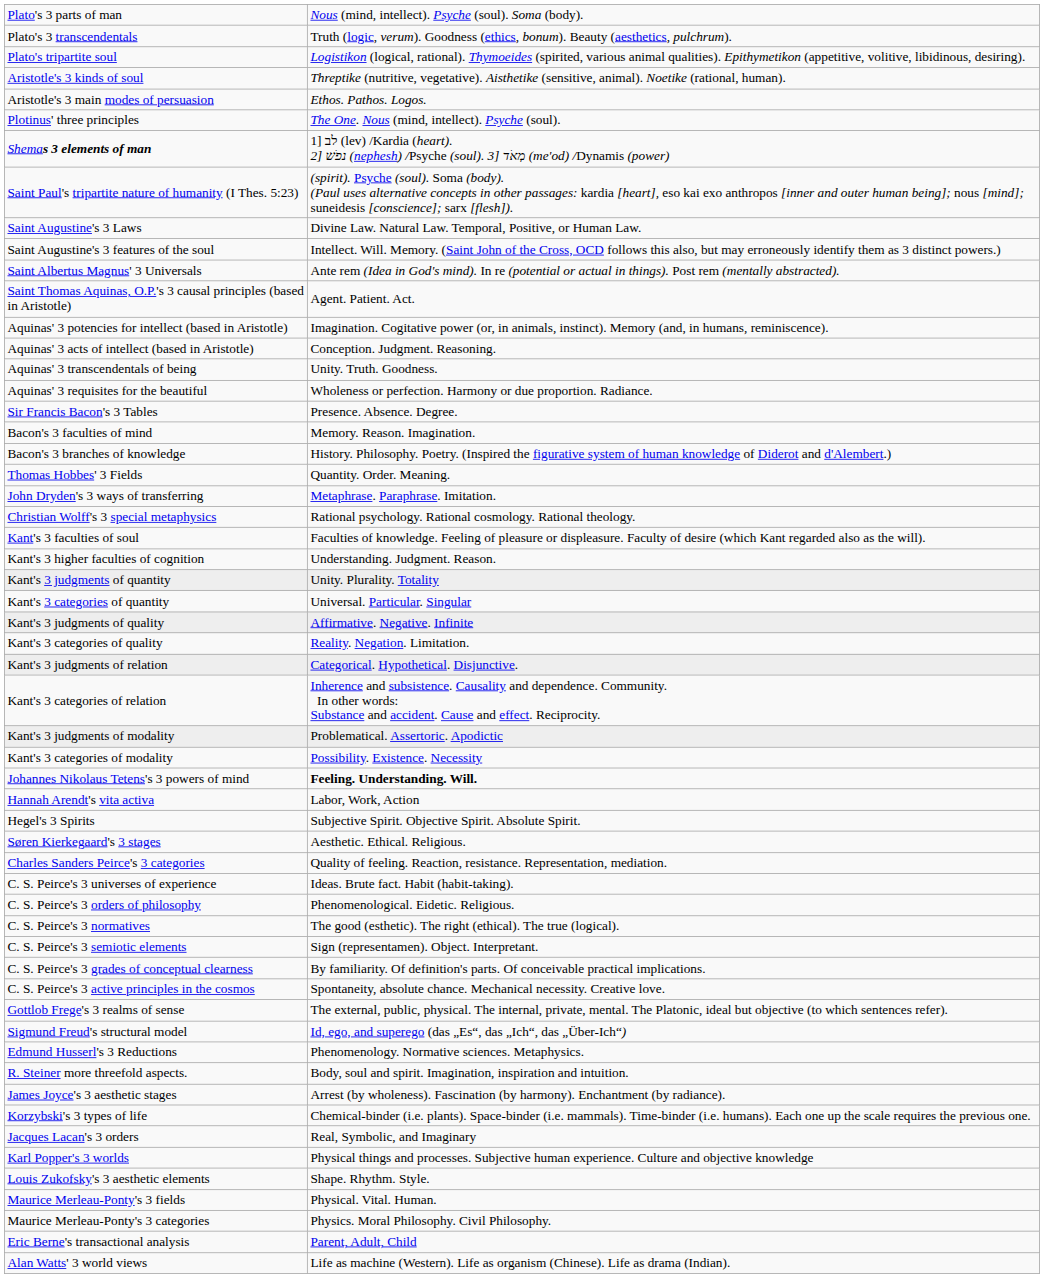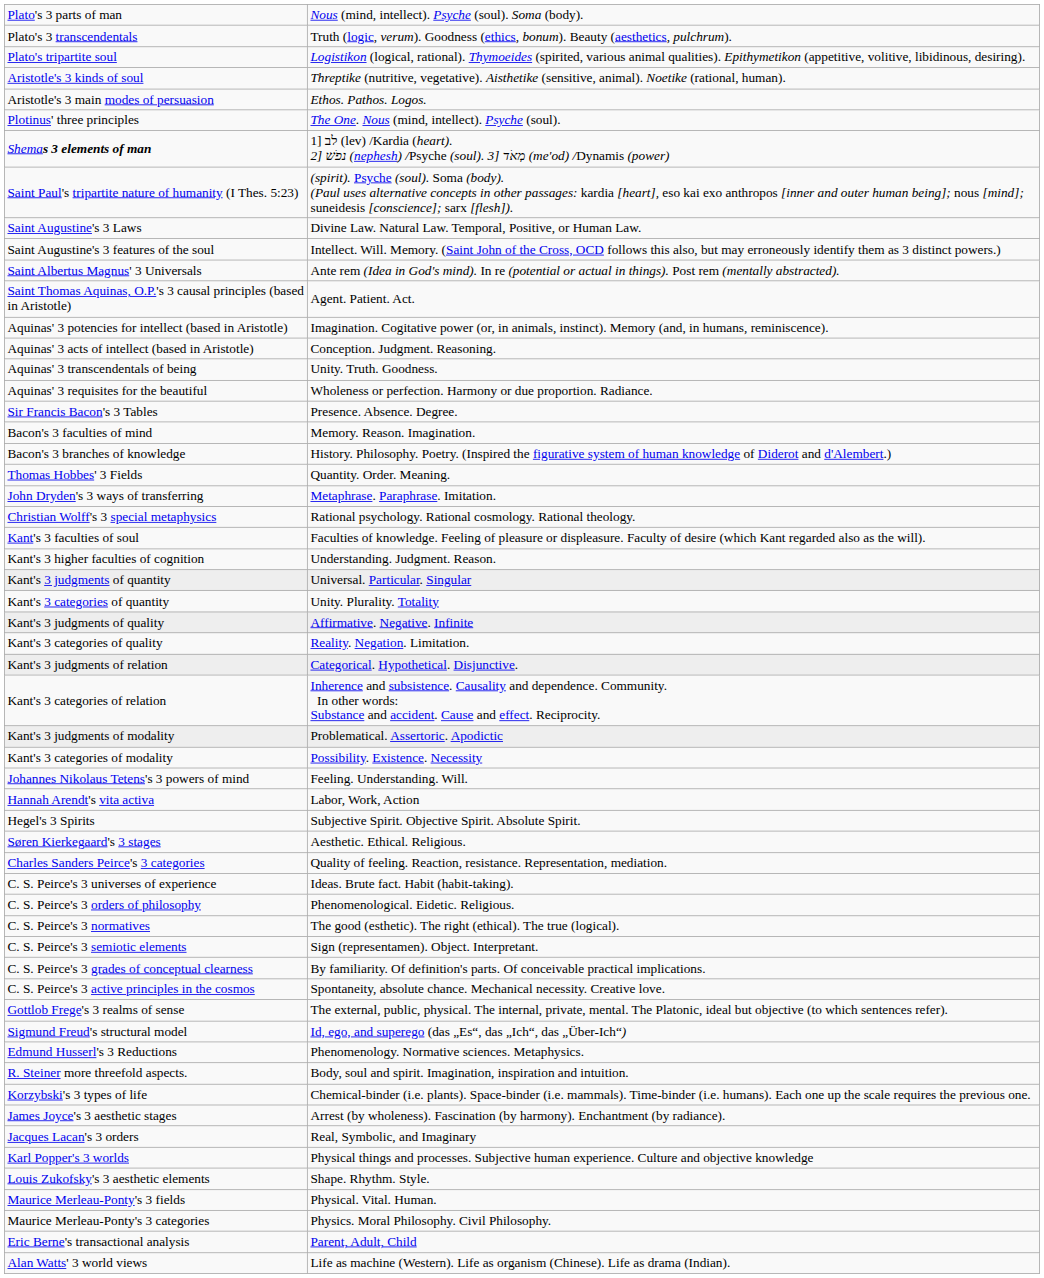(375, 580) Unity. Plurality. Totality -> (391, 580) Universal. Particular. Singular
(391, 601) Universal. Particular. Singular -> (375, 601) Unity. Plurality. Totality
(394, 778) bold -> (389, 778) normal
rows swapped: (77, 1115) <-> (92, 1094)
